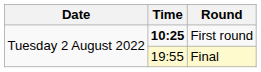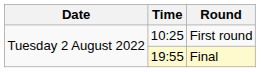(168, 35) bold -> (167, 35) normal
